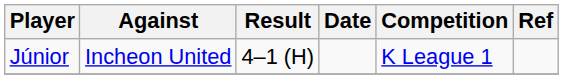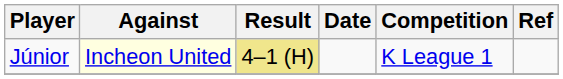(158, 56) no background -> (158, 56) lightyellow background
(278, 56) no background -> (278, 56) khaki background
